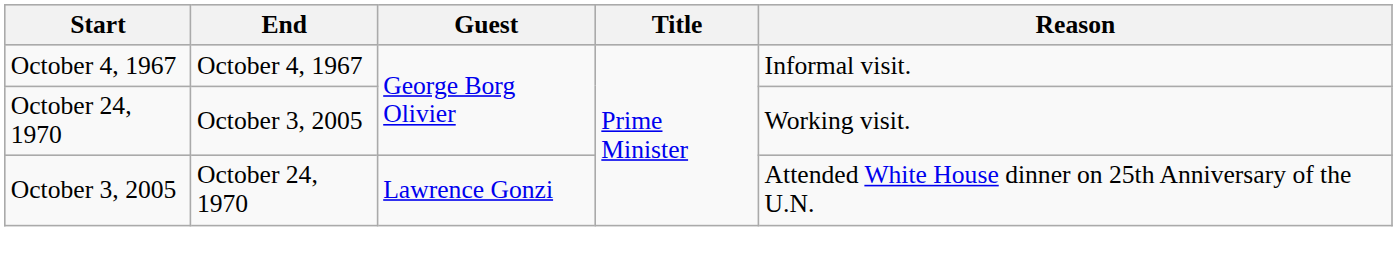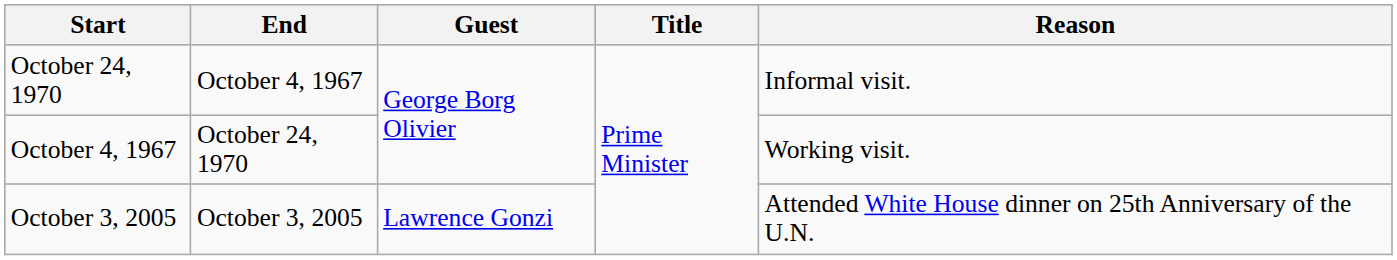(94, 65) October 4, 1967 -> (71, 79) October 24, 1970
(71, 120) October 24, 1970 -> (94, 149) October 4, 1967
(280, 120) October 3, 2005 -> (257, 149) October 24, 1970
(257, 189) October 24, 1970 -> (280, 218) October 3, 2005
